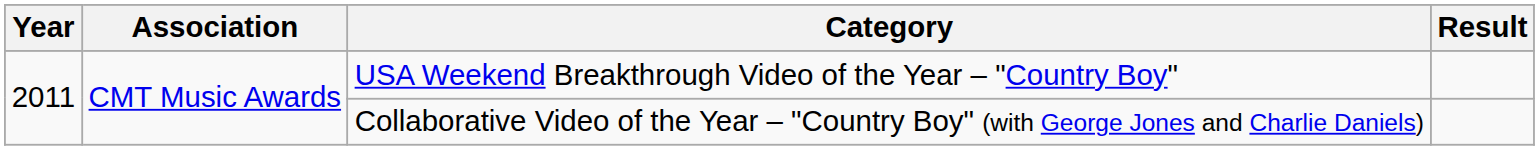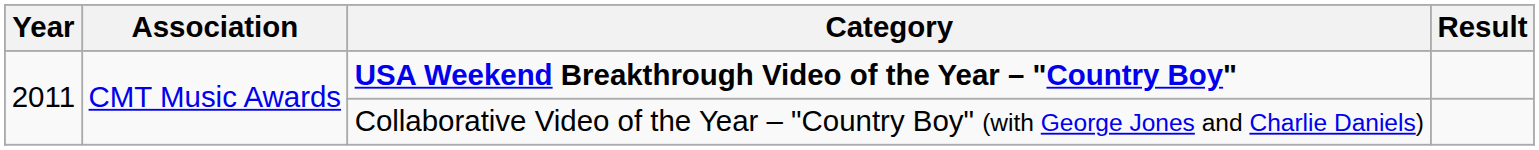(766, 74) normal -> (796, 74) bold
